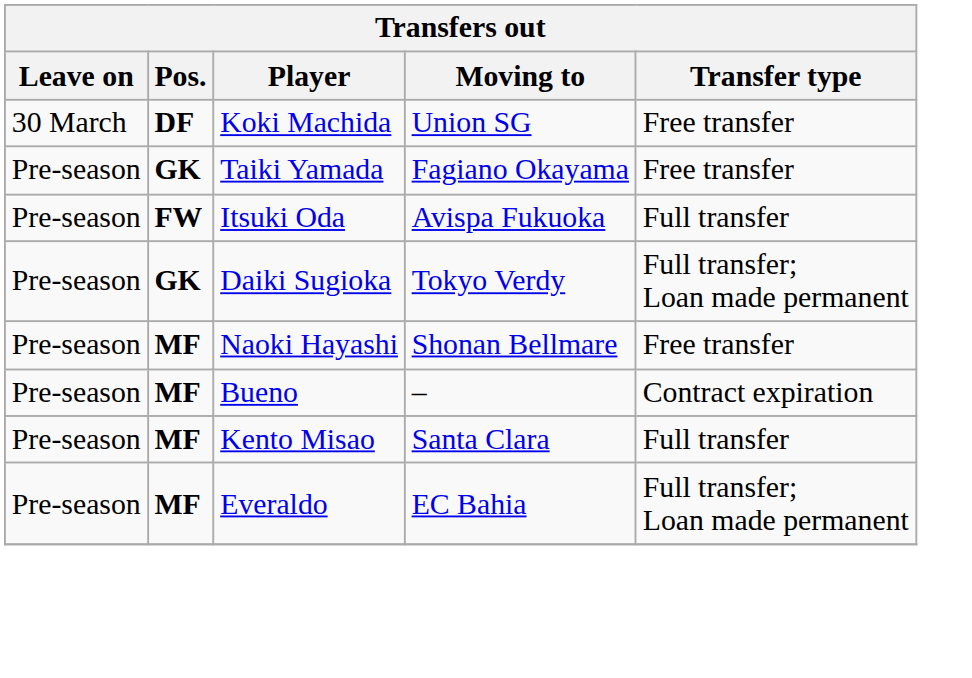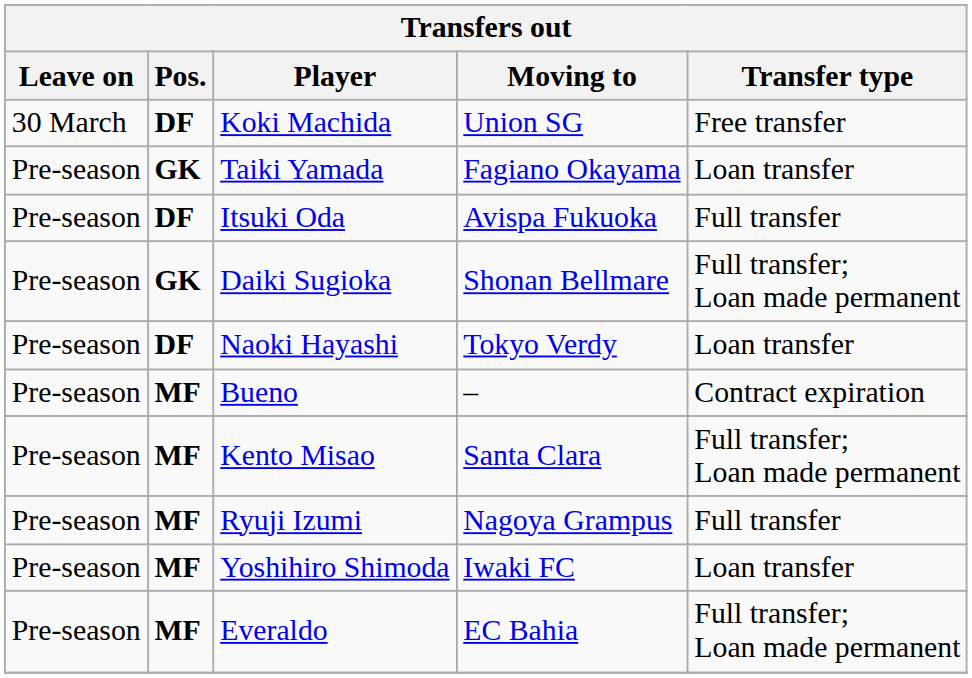(718, 169) Free transfer -> (774, 169) Loan transfer
(178, 216) FW -> (174, 216) DF
(488, 280) Tokyo Verdy -> (566, 280) Shonan Bellmare
(178, 344) MF -> (174, 344) DF
(515, 344) Shonan Bellmare -> (540, 344) Tokyo Verdy
(718, 344) Free transfer -> (774, 344) Loan transfer
(716, 439) Full transfer -> (827, 455) Full transfer; Loan made permanent
+ row: (291, 519)
+ row: (335, 567)
